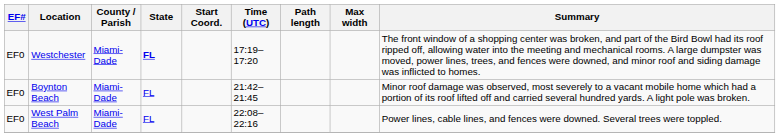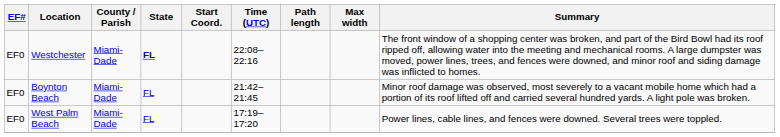(248, 55) 17:19–17:20 -> (248, 55) 22:08–22:16
(248, 119) 22:08–22:16 -> (248, 119) 17:19–17:20
